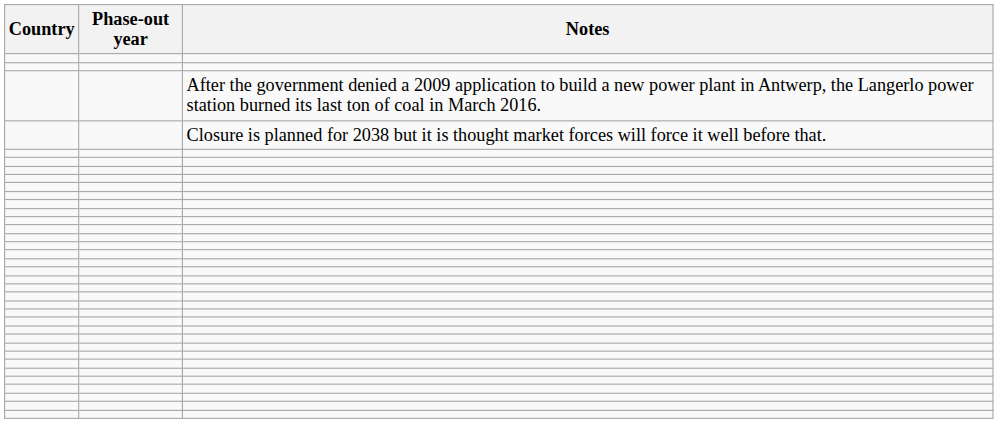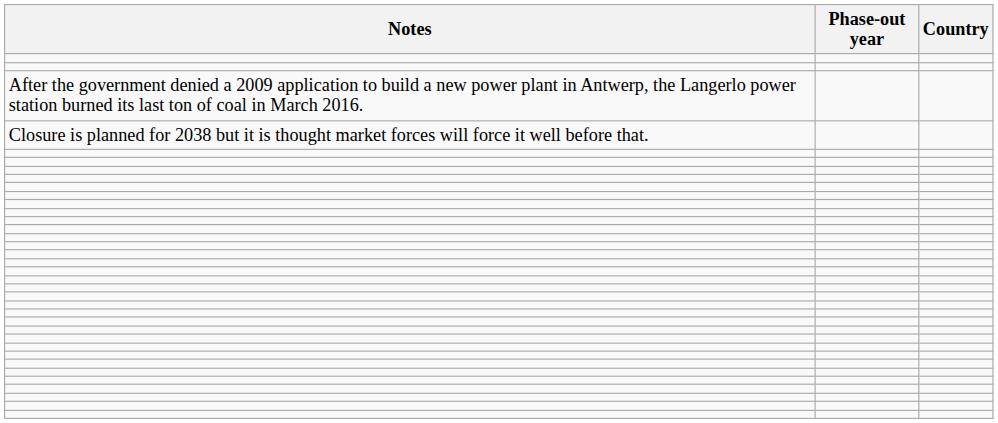columns swapped: (42, 29) <-> (588, 29)
